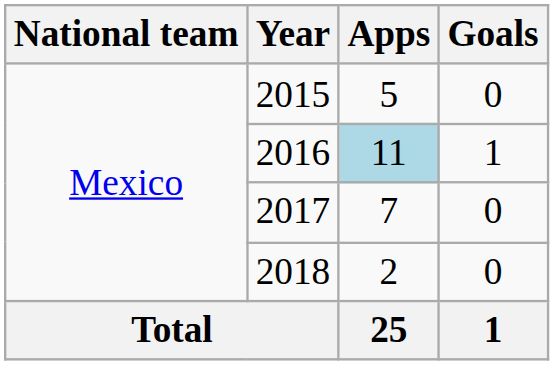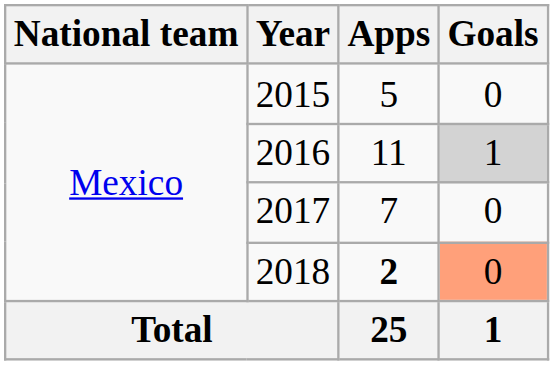(389, 152) lightblue background -> (389, 152) no background
(493, 152) no background -> (493, 152) lightgrey background
(389, 270) normal -> (389, 270) bold
(493, 270) no background -> (493, 270) lightsalmon background
